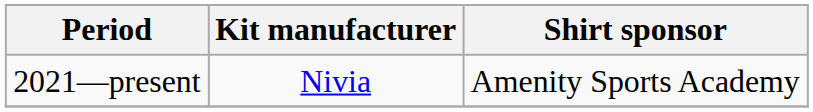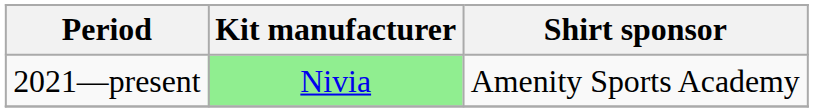(336, 80) no background -> (336, 80) lightgreen background
